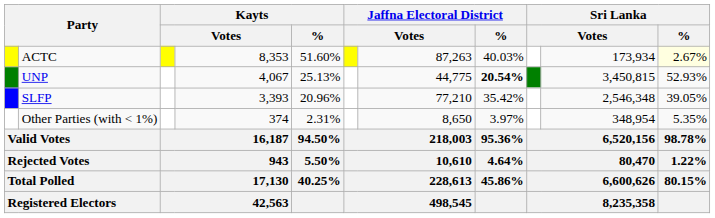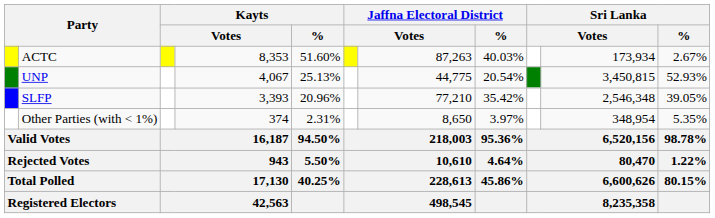(690, 56) lightyellow background -> (690, 56) no background
(502, 77) bold -> (503, 77) normal
